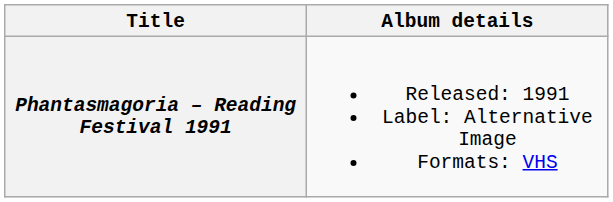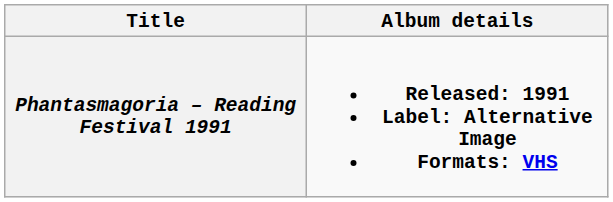(457, 128) normal -> (457, 128) bold
